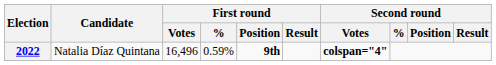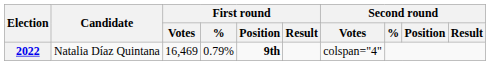(182, 51) 16,496 -> (182, 51) 16,469
(219, 51) 0.59% -> (219, 51) 0.79%
(355, 51) bold -> (353, 51) normal
